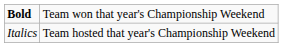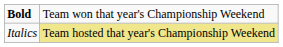(159, 33) no background -> (159, 33) khaki background
